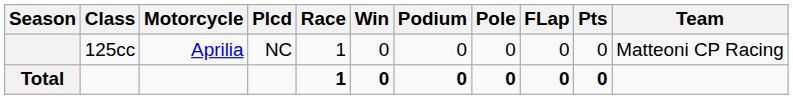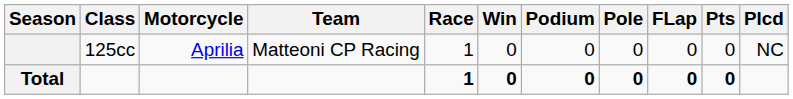columns swapped: (700, 19) <-> (272, 19)
